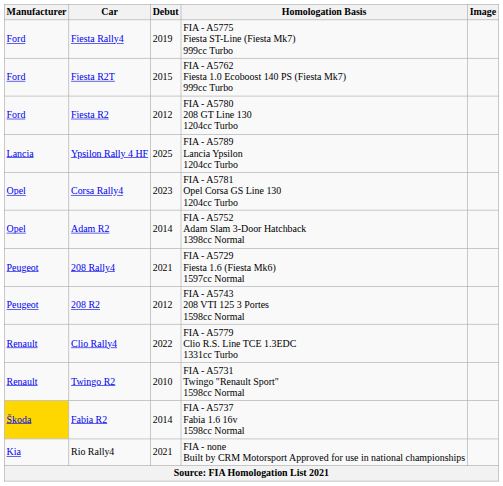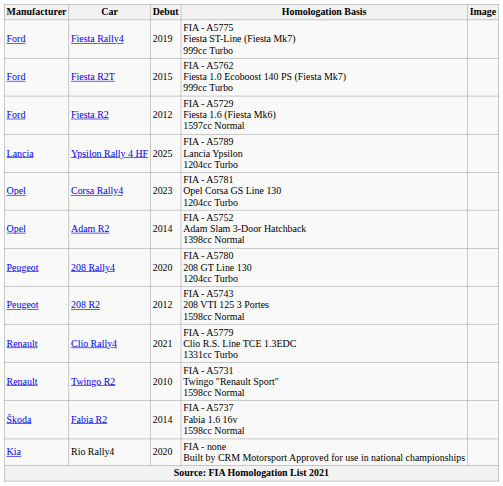(217, 115) FIA - A5780 208 GT Line 130 1204cc Turbo -> (229, 115) FIA - A5729 Fiesta 1.6 (Fiesta Mk6) 1597cc Normal
(163, 267) 2021 -> (163, 267) 2020
(229, 267) FIA - A5729 Fiesta 1.6 (Fiesta Mk6) 1597cc Normal -> (217, 267) FIA - A5780 208 GT Line 130 1204cc Turbo
(163, 343) 2022 -> (163, 343) 2021
(19, 419) gold background -> (19, 419) no background
(163, 452) 2021 -> (163, 452) 2020
